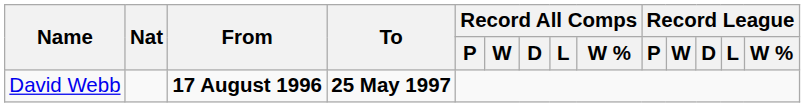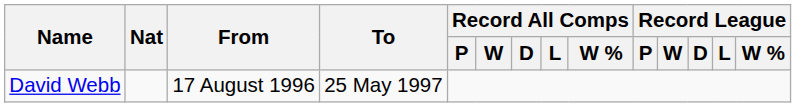(247, 85) bold -> (244, 85) normal
(391, 85) bold -> (383, 85) normal
